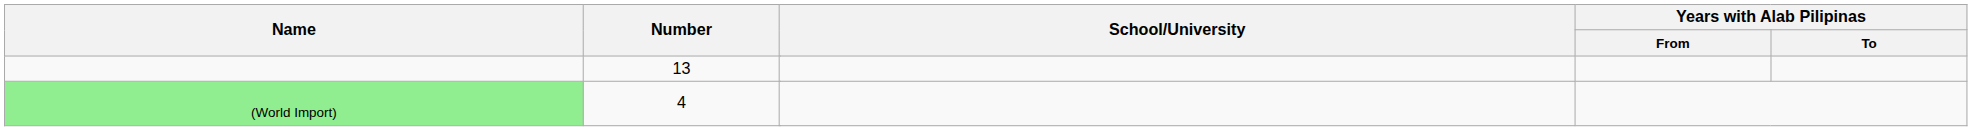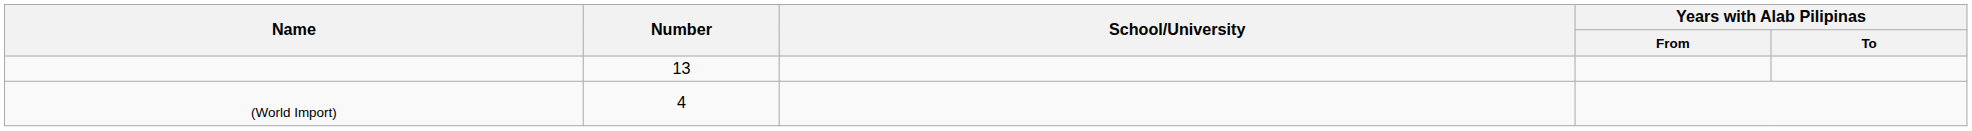(294, 113) lightgreen background -> (294, 113) no background
